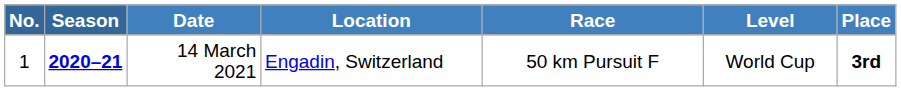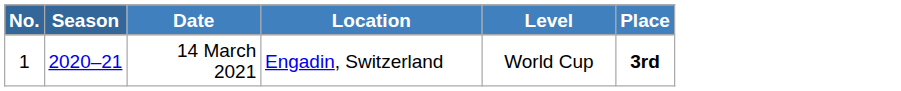- column: (593, 20)
(85, 61) bold -> (85, 61) normal
